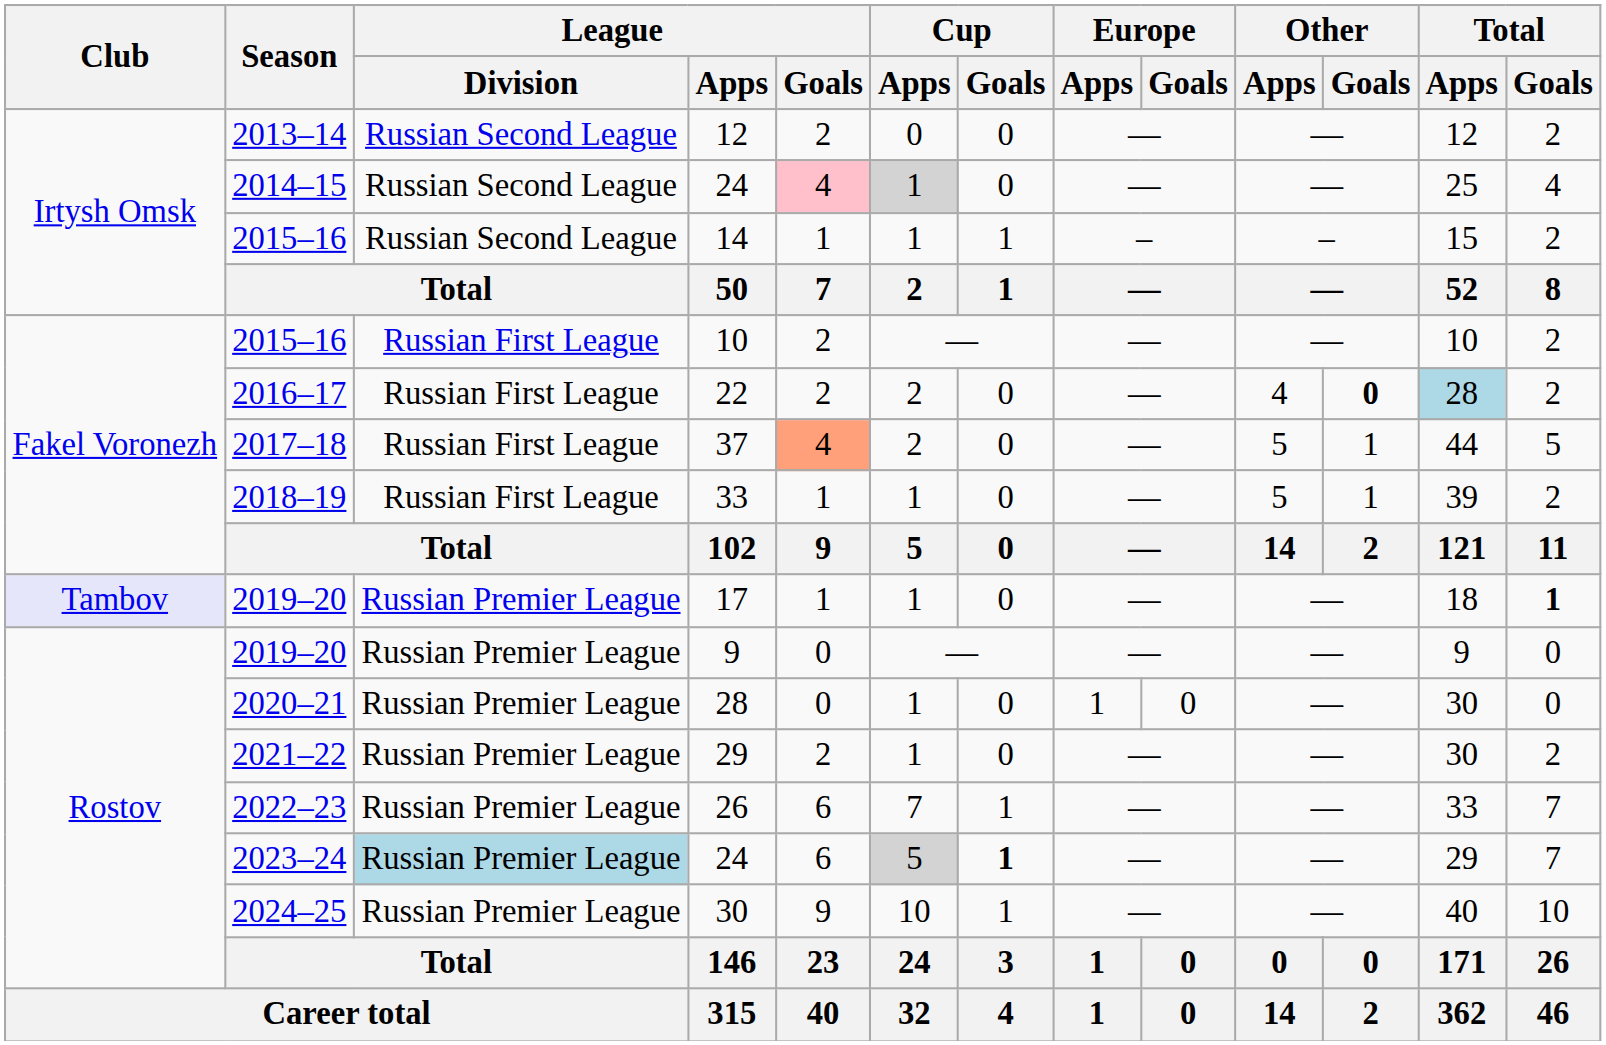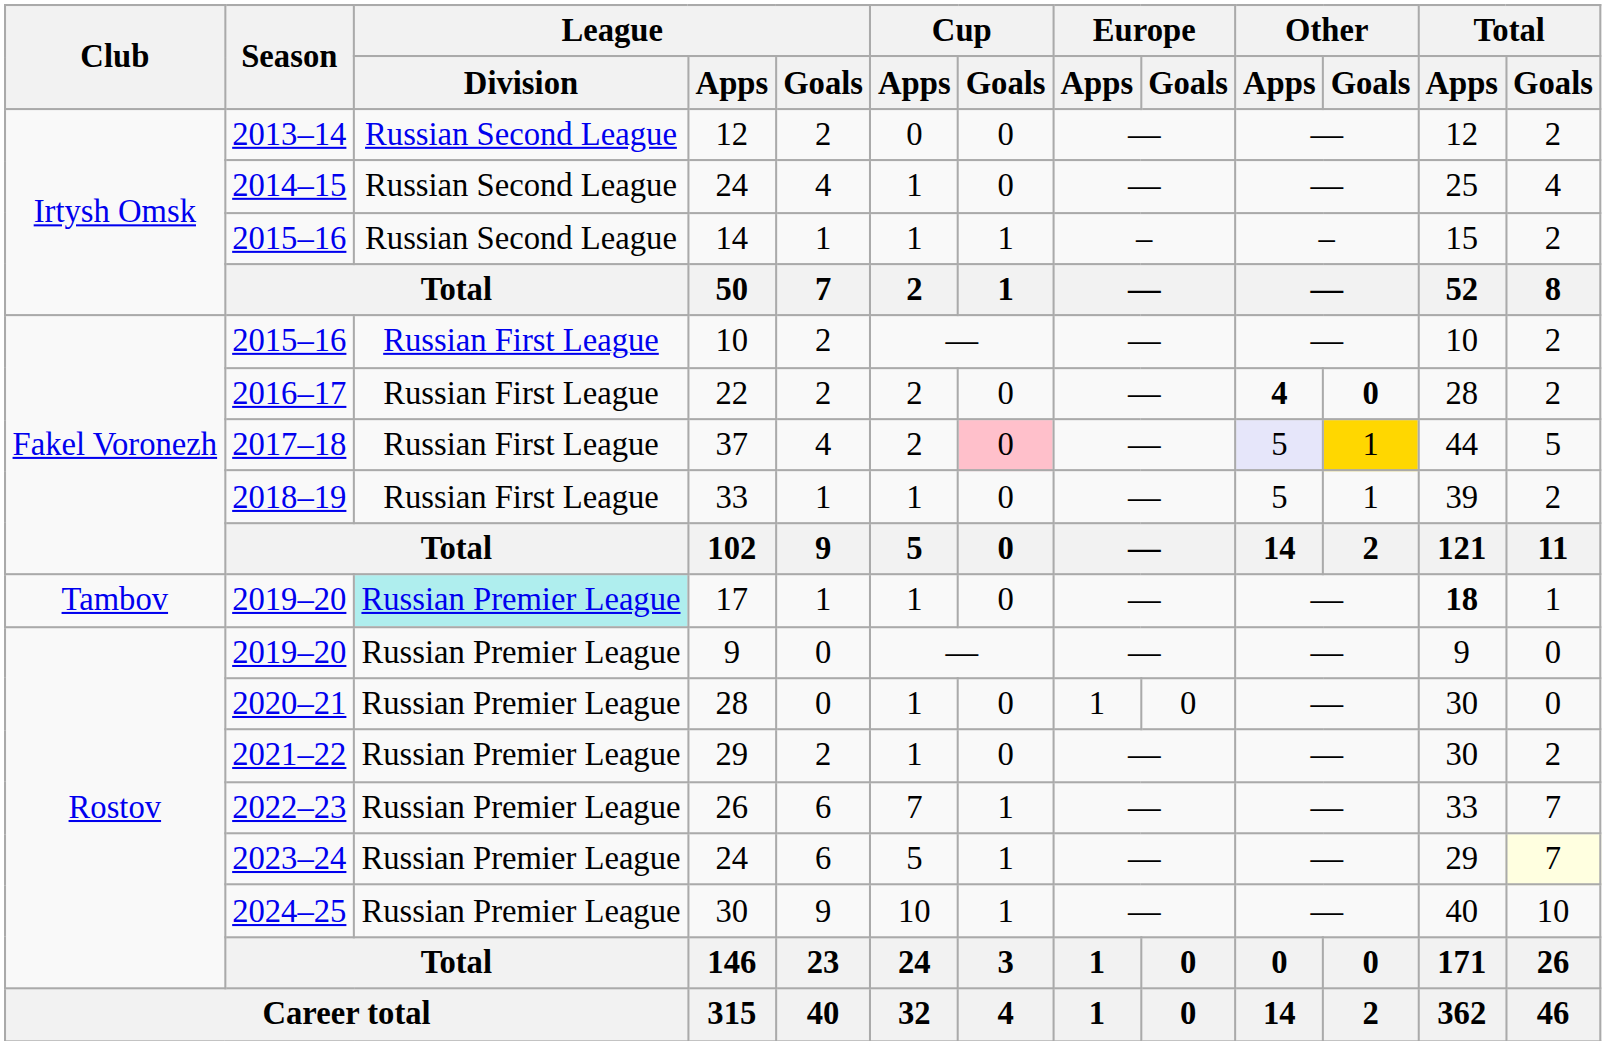(823, 185) pink background -> (823, 185) no background
(914, 185) lightgrey background -> (914, 185) no background
(1279, 392) normal -> (1279, 392) bold
(1462, 392) lightblue background -> (1462, 392) no background
(823, 444) lightsalmon background -> (823, 444) no background
(1006, 444) no background -> (1006, 444) pink background
(1279, 444) no background -> (1279, 444) lavender background
(1371, 444) no background -> (1371, 444) gold background
(115, 599) lavender background -> (115, 599) no background
(521, 599) no background -> (521, 599) paleturquoise background
(1462, 599) normal -> (1462, 599) bold
(1553, 599) bold -> (1553, 599) normal
(521, 858) lightblue background -> (521, 858) no background
(914, 858) lightgrey background -> (914, 858) no background
(1006, 858) bold -> (1006, 858) normal
(1553, 858) no background -> (1553, 858) lightyellow background
